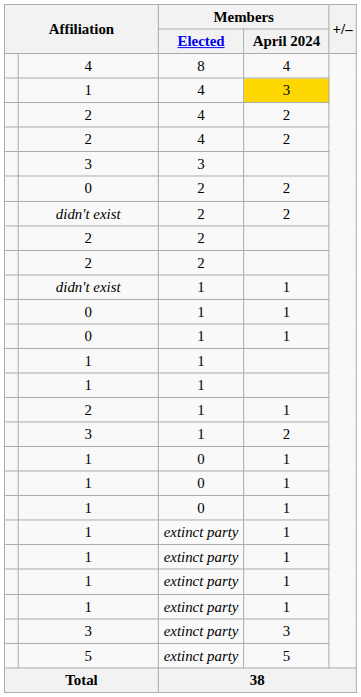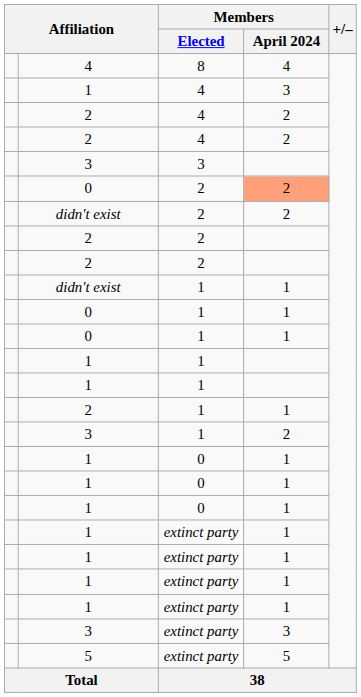(286, 90) gold background -> (286, 90) no background
(286, 188) no background -> (286, 188) lightsalmon background
